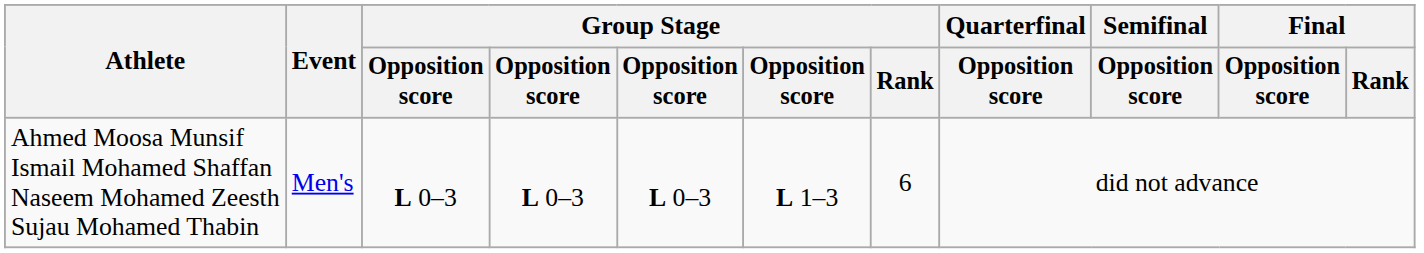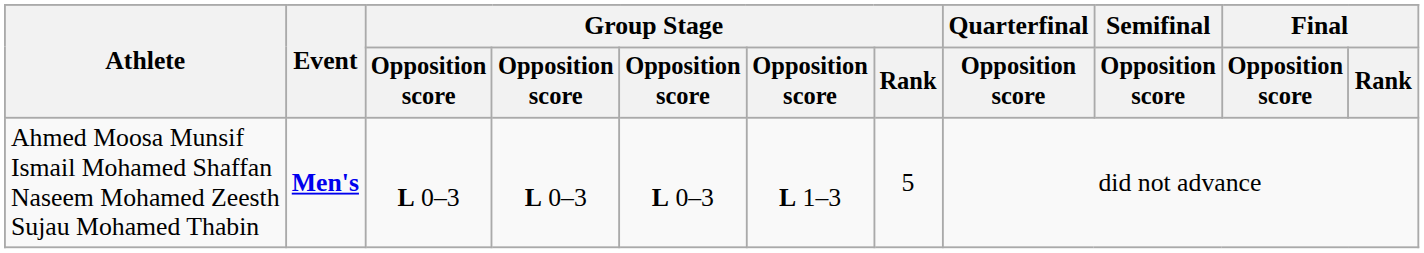(323, 182) normal -> (325, 182) bold
(905, 182) 6 -> (908, 182) 5
